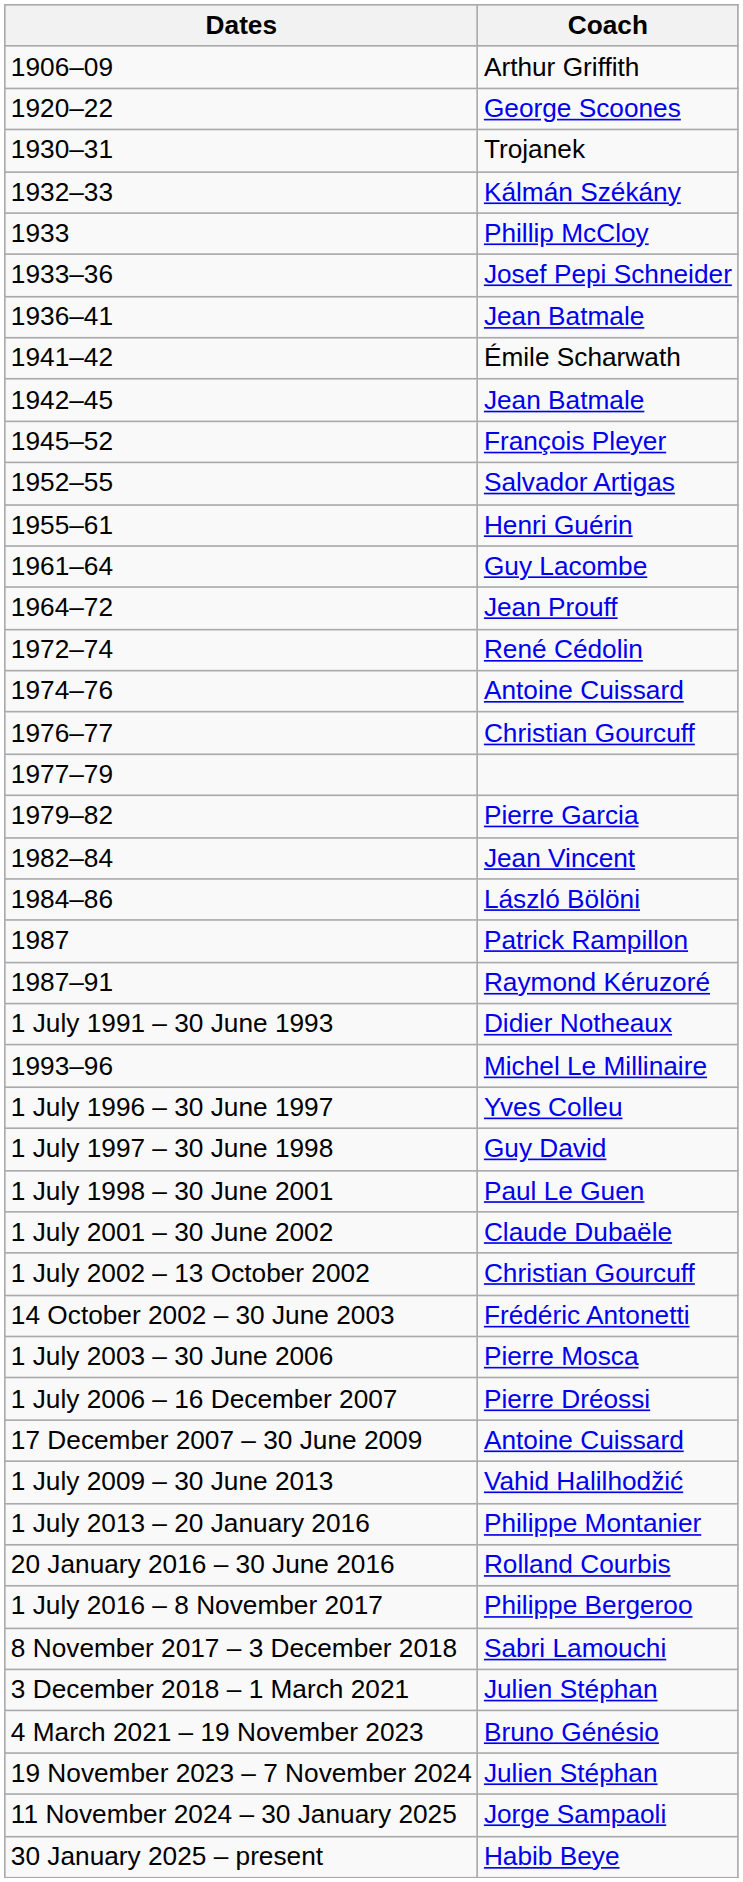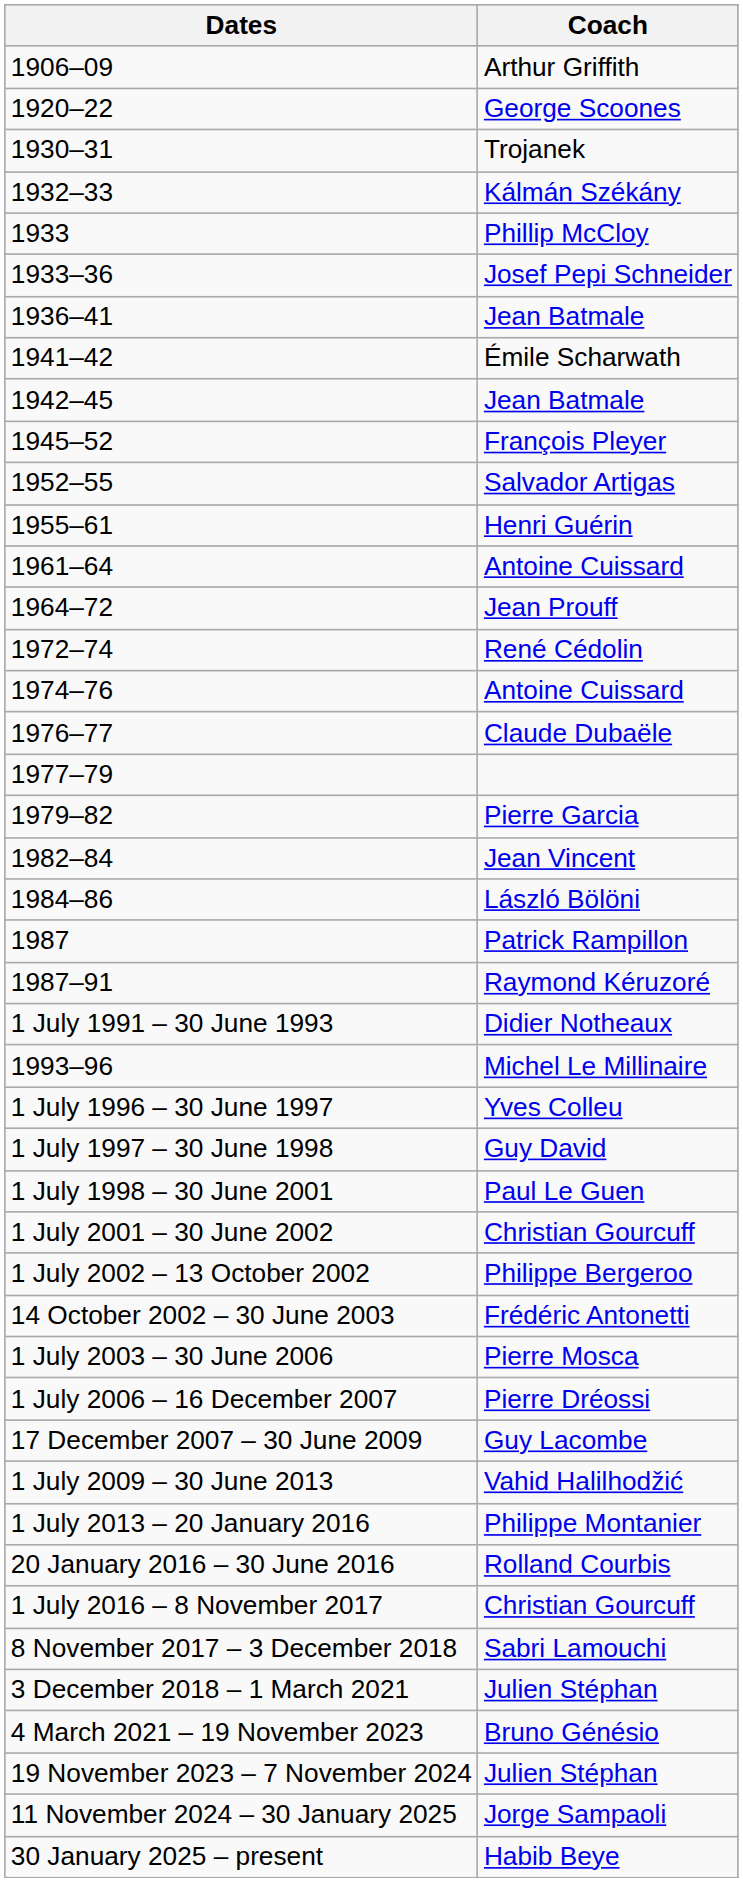(566, 566) Guy Lacombe -> (584, 566) Antoine Cuissard
(589, 732) Christian Gourcuff -> (578, 732) Claude Dubaële
(578, 1232) Claude Dubaële -> (589, 1232) Christian Gourcuff
(589, 1273) Christian Gourcuff -> (588, 1273) Philippe Bergeroo
(584, 1440) Antoine Cuissard -> (566, 1440) Guy Lacombe
(588, 1606) Philippe Bergeroo -> (589, 1606) Christian Gourcuff
